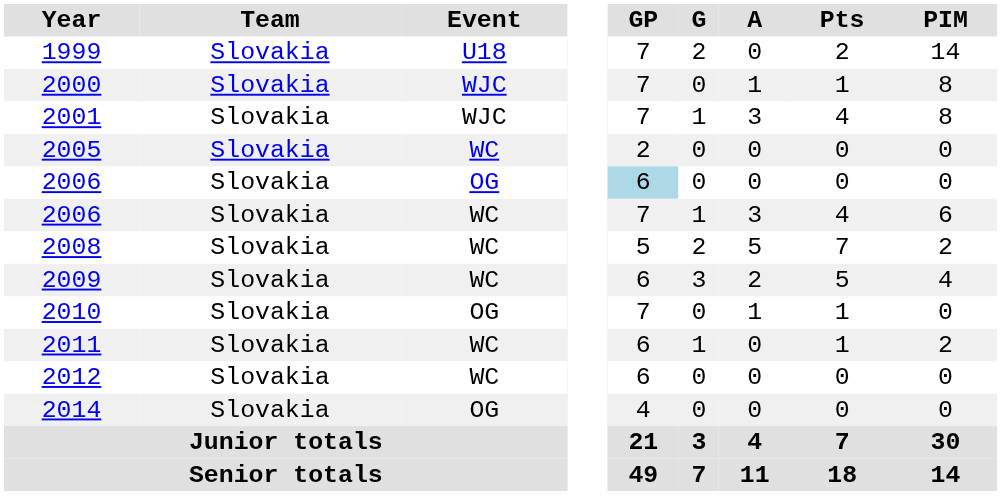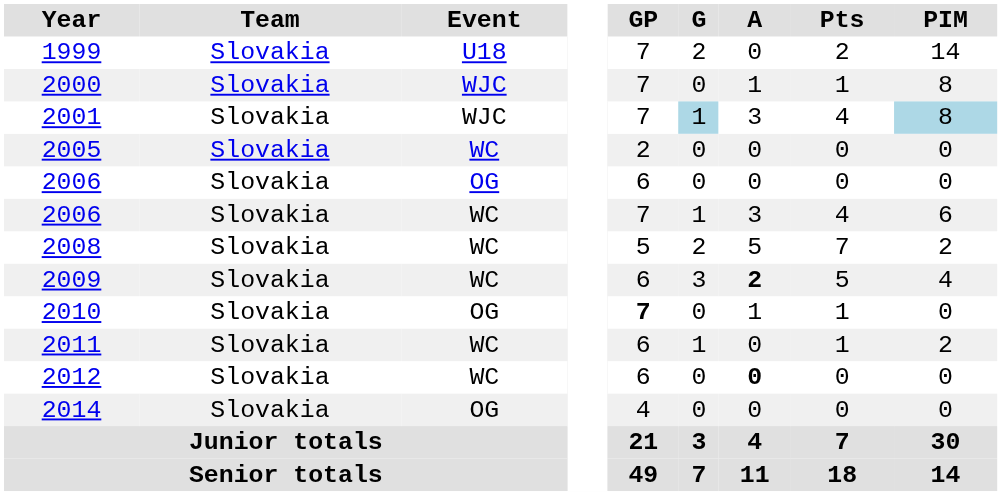(699, 118) no background -> (699, 118) lightblue background
(945, 118) no background -> (945, 118) lightblue background
(643, 183) lightblue background -> (643, 183) no background
(755, 280) normal -> (755, 280) bold
(643, 312) normal -> (643, 312) bold
(755, 377) normal -> (755, 377) bold
